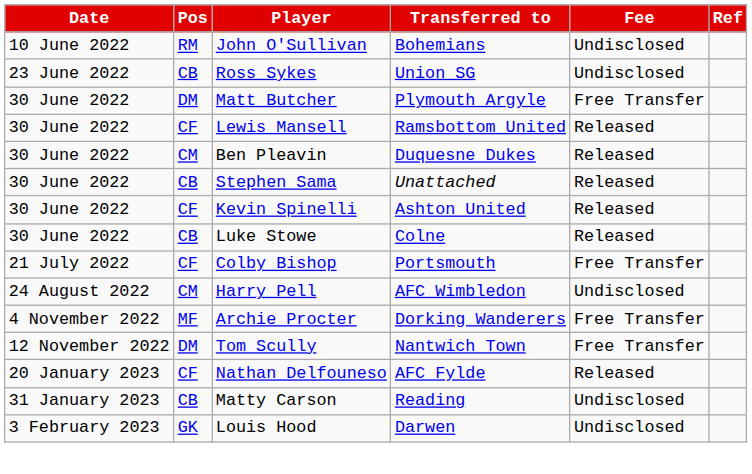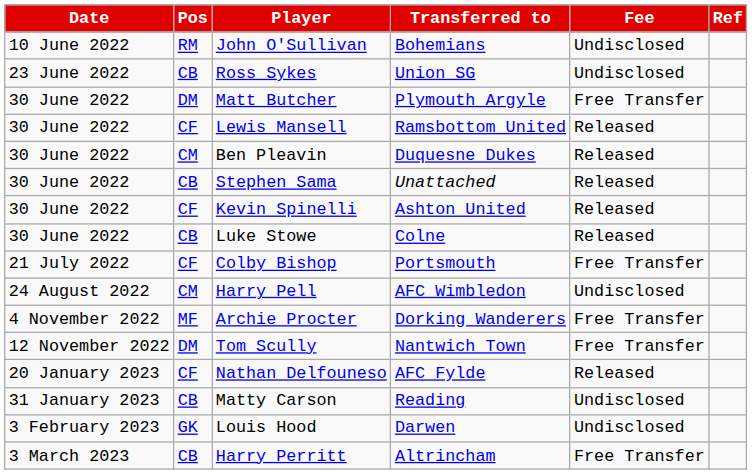+ row: (281, 456)
